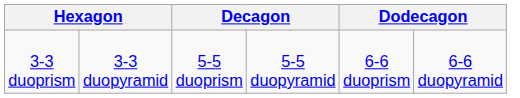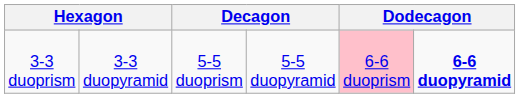(377, 70) no background -> (377, 70) pink background
(460, 70) normal -> (464, 70) bold
